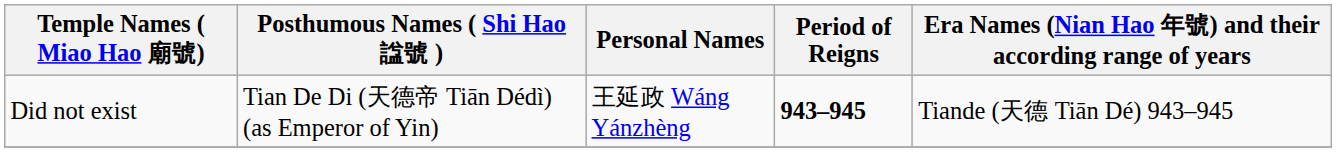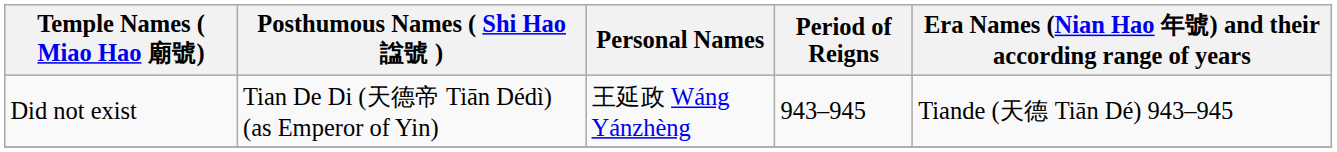(823, 110) bold -> (823, 110) normal
